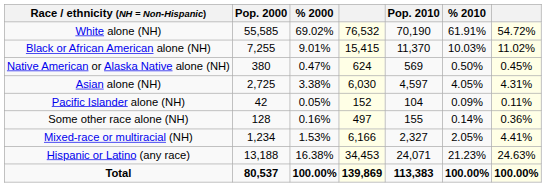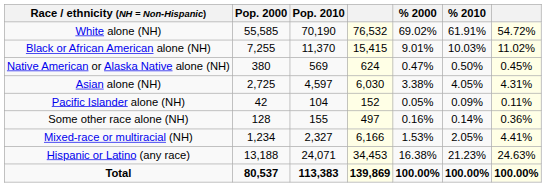columns swapped: (414, 13) <-> (315, 13)
